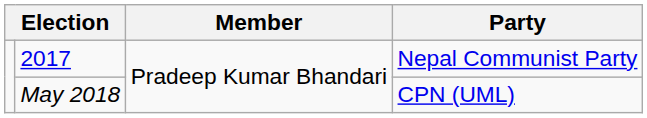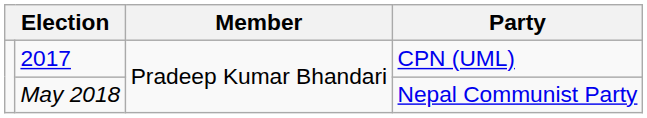(517, 58) Nepal Communist Party -> (456, 58) CPN (UML)
(456, 94) CPN (UML) -> (517, 94) Nepal Communist Party
